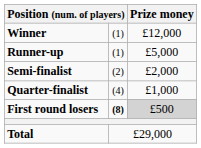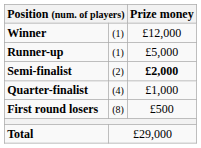(162, 71) normal -> (162, 71) bold
(118, 109) bold -> (118, 109) normal
(162, 109) lightgrey background -> (162, 109) no background
